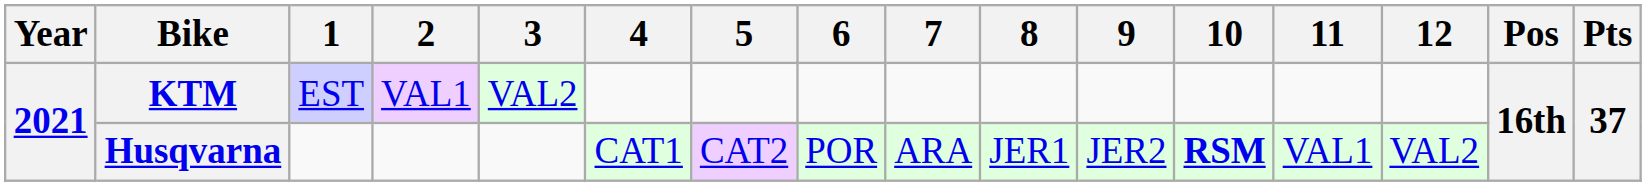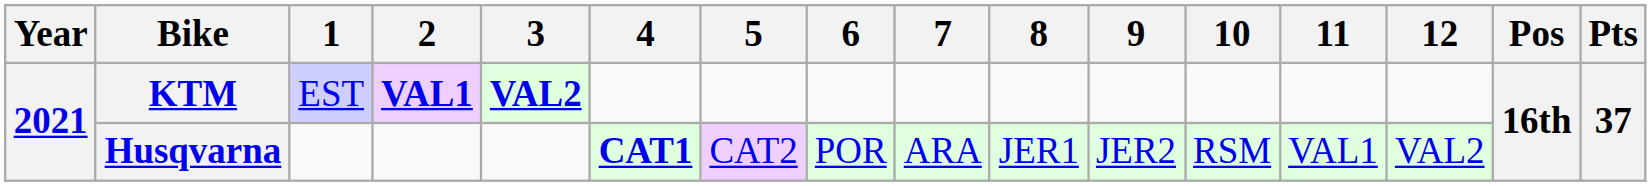(426, 92) normal -> (427, 92) bold
(533, 92) normal -> (536, 92) bold
(639, 151) normal -> (646, 151) bold
(1225, 151) bold -> (1232, 151) normal
